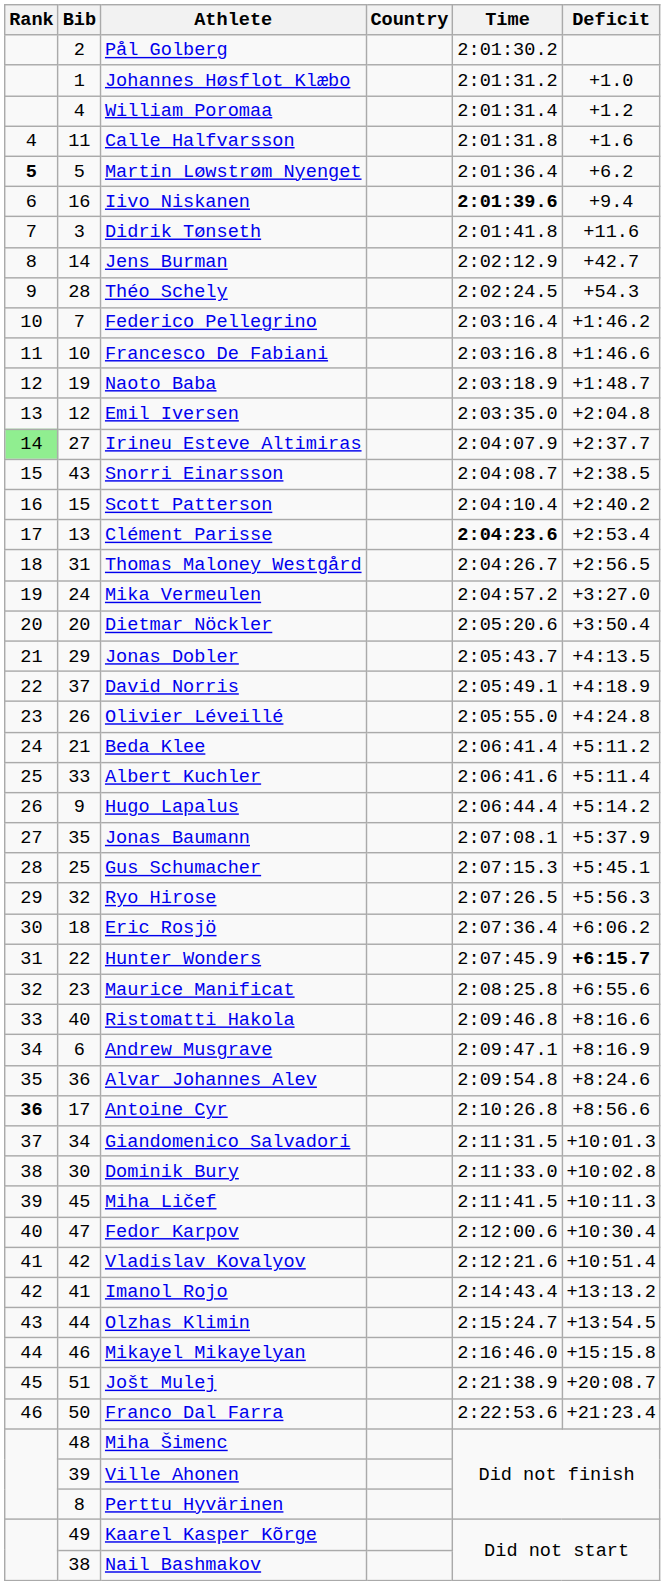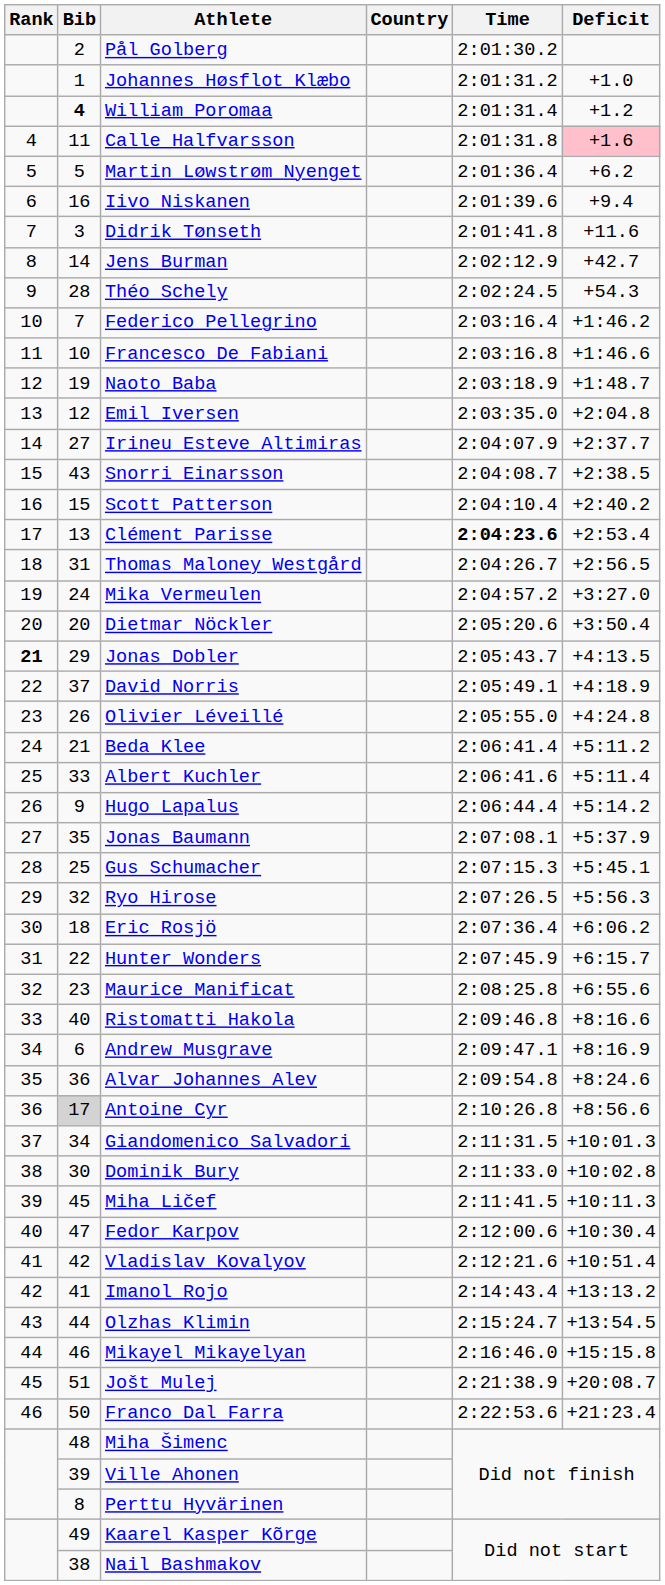(79, 111) normal -> (79, 111) bold
(611, 141) no background -> (611, 141) pink background
(31, 171) bold -> (31, 171) normal
(508, 202) bold -> (508, 202) normal
(31, 444) lightgreen background -> (31, 444) no background
(31, 656) normal -> (31, 656) bold
(611, 959) bold -> (611, 959) normal
(31, 1111) bold -> (31, 1111) normal
(79, 1111) no background -> (79, 1111) lightgrey background
